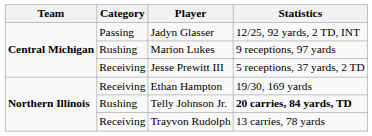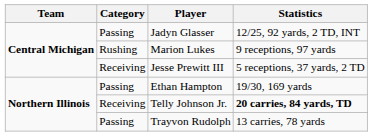(122, 85) Receiving -> (117, 85) Passing
(118, 103) Rushing -> (122, 103) Receiving
(122, 121) Receiving -> (117, 121) Passing
